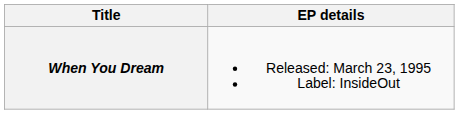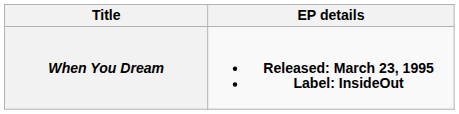(331, 76) normal -> (331, 76) bold
